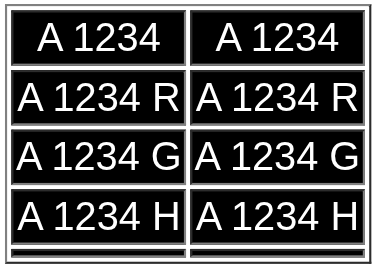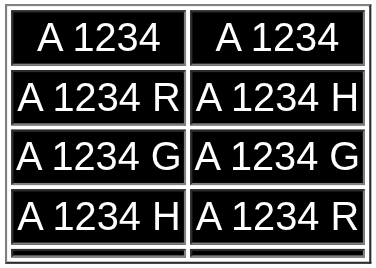(277, 97) A 1234 R -> (277, 97) A 1234 H
(277, 216) A 1234 H -> (277, 216) A 1234 R
